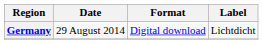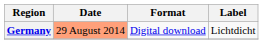(90, 30) no background -> (90, 30) lightsalmon background
